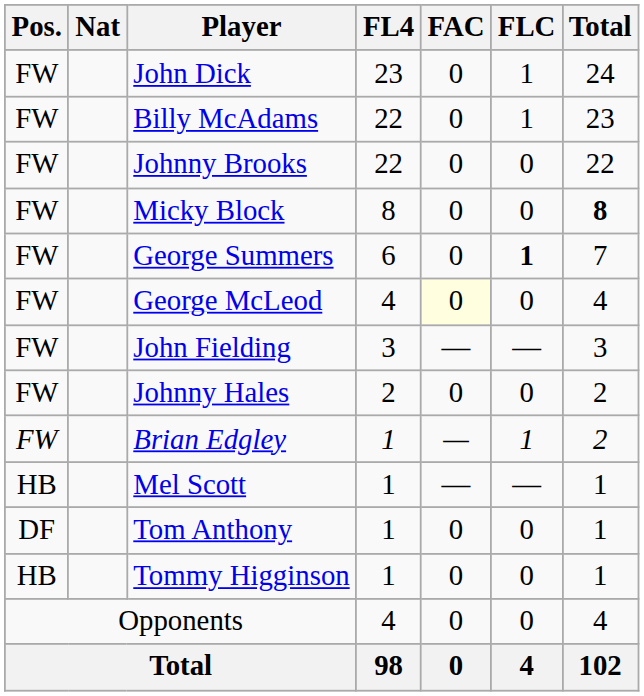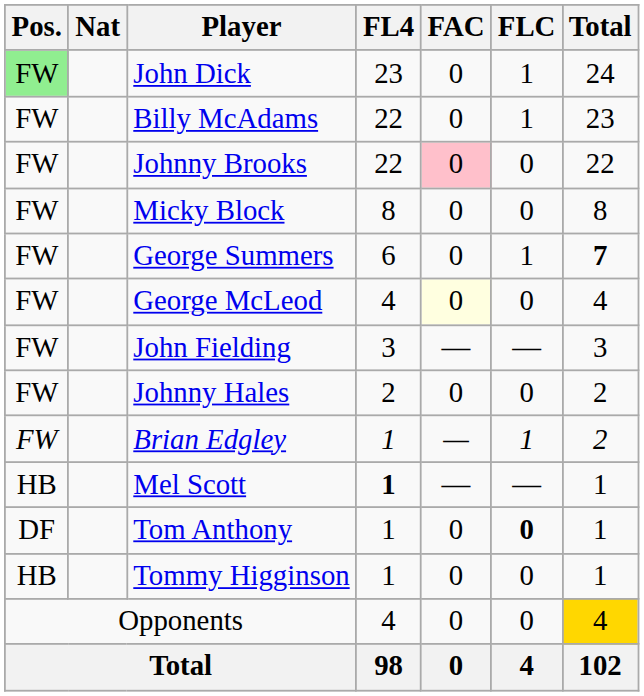(37, 73) no background -> (37, 73) lightgreen background
(456, 164) no background -> (456, 164) pink background
(600, 210) bold -> (600, 210) normal
(527, 255) bold -> (527, 255) normal
(600, 255) normal -> (600, 255) bold
(389, 484) normal -> (389, 484) bold
(527, 529) normal -> (527, 529) bold
(600, 621) no background -> (600, 621) gold background
